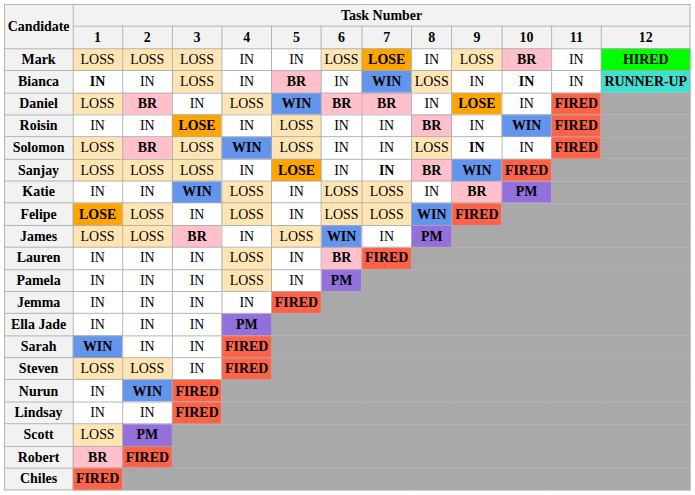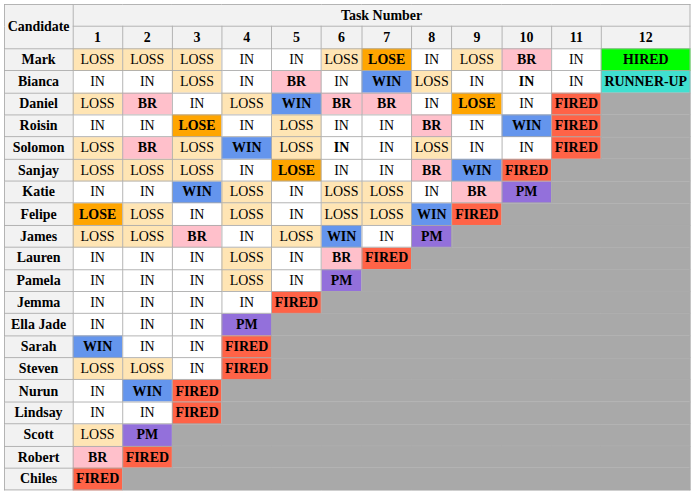(98, 81) bold -> (98, 81) normal
(342, 147) normal -> (342, 147) bold
(477, 147) bold -> (477, 147) normal
(387, 170) bold -> (387, 170) normal
